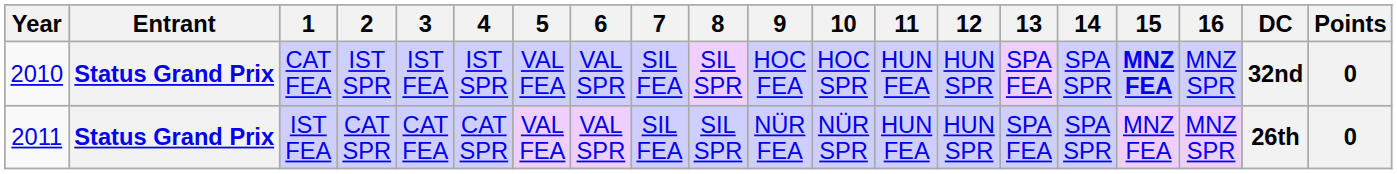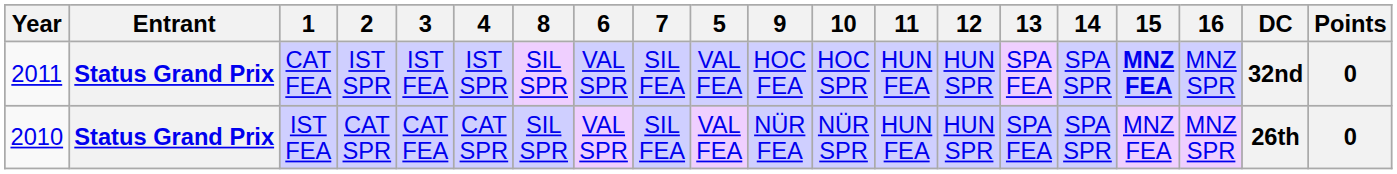columns swapped: (542, 23) <-> (718, 23)
(37, 73) 2010 -> (37, 73) 2011
(37, 137) 2011 -> (37, 137) 2010
